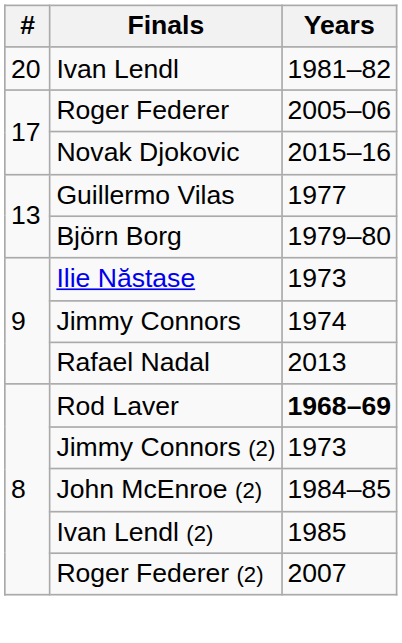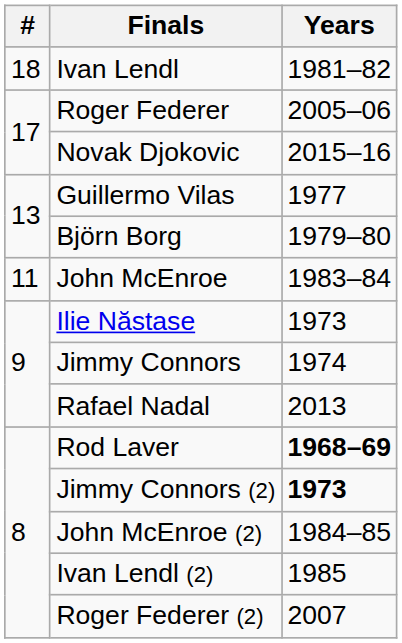(26, 68) 20 -> (26, 68) 18
+ row: (142, 278)
(317, 447) normal -> (317, 489) bold
